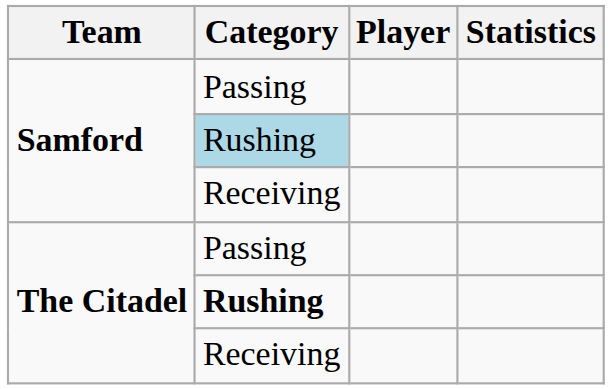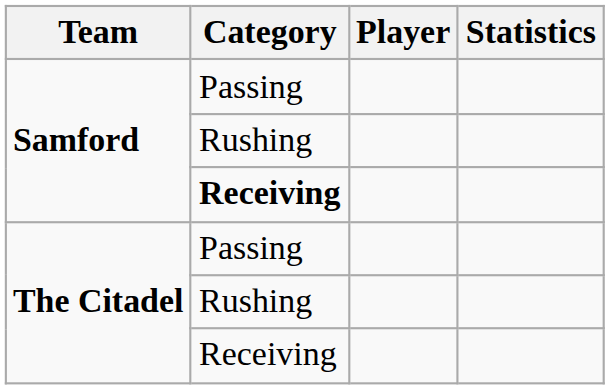(259, 139) lightblue background -> (256, 139) no background
(272, 193) normal -> (270, 193) bold
(263, 301) bold -> (256, 301) normal
